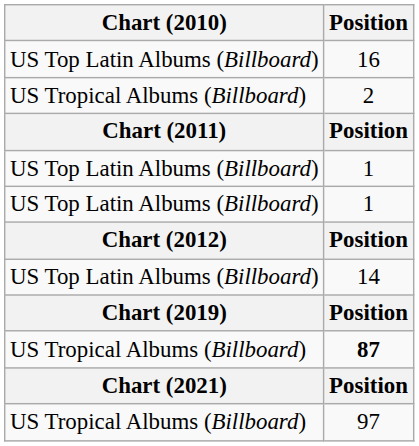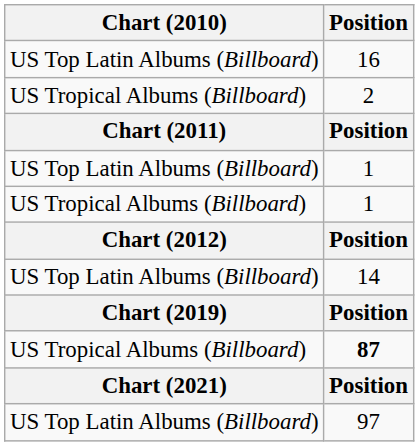(164, 204) US Top Latin Albums (Billboard) -> (158, 204) US Tropical Albums (Billboard)
(158, 421) US Tropical Albums (Billboard) -> (164, 421) US Top Latin Albums (Billboard)
